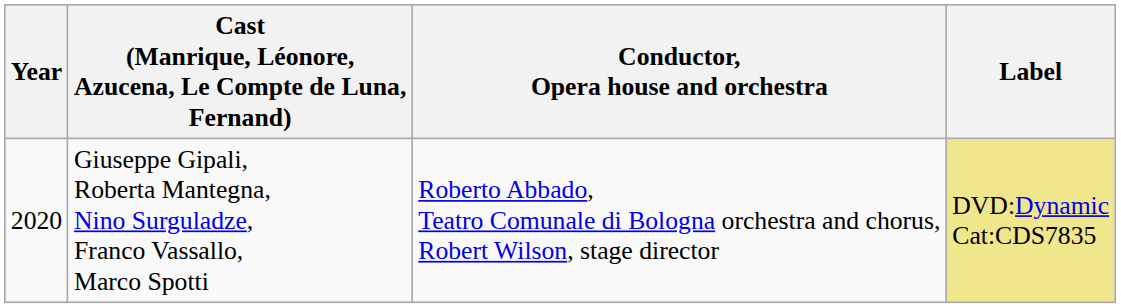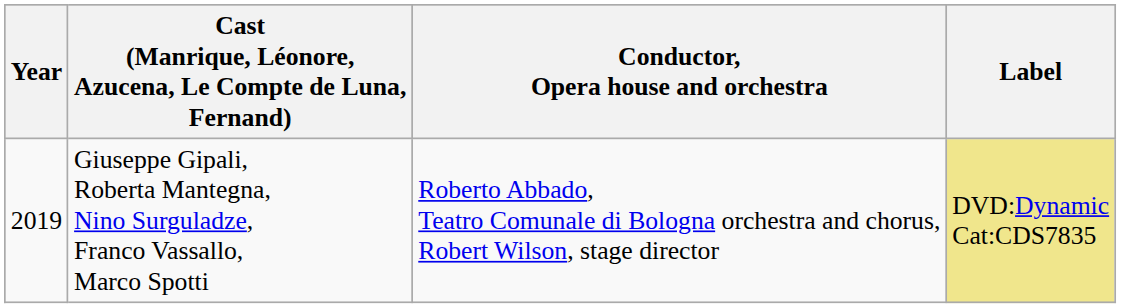(36, 220) 2020 -> (36, 220) 2019
